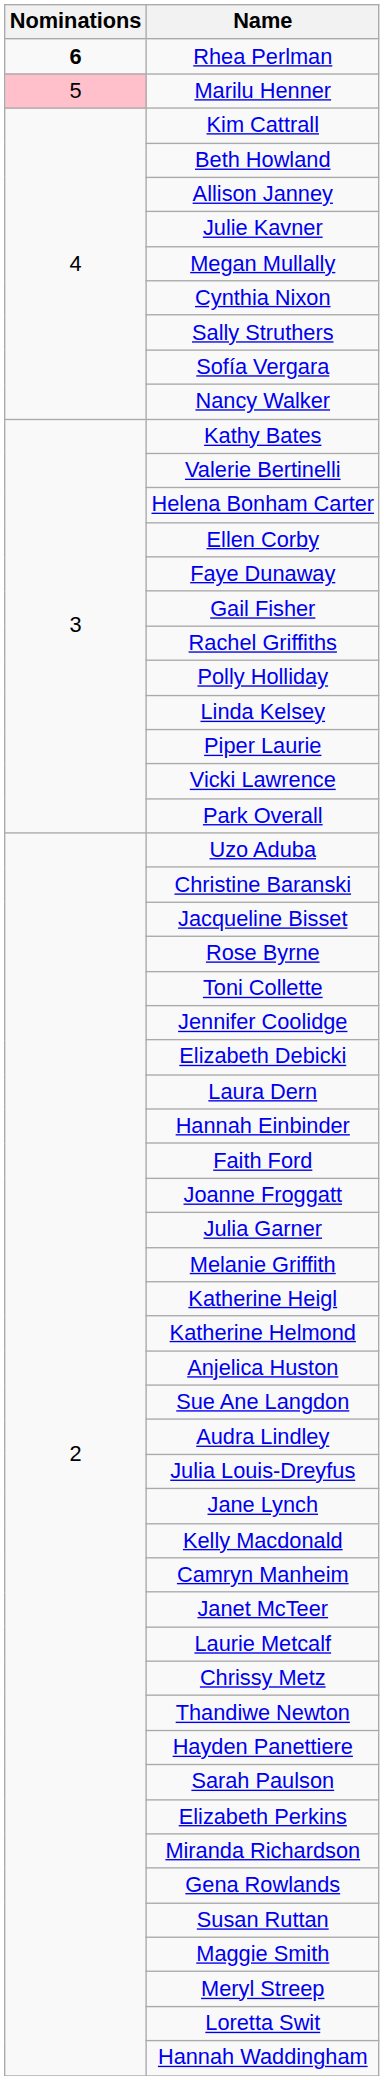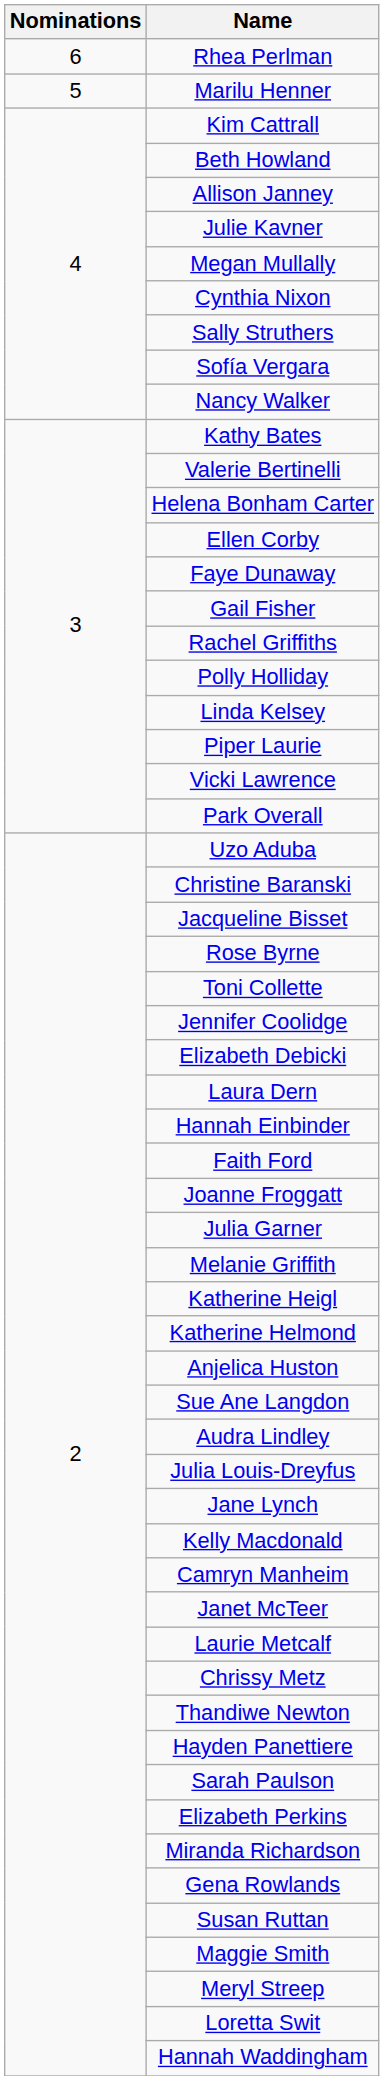(76, 56) bold -> (76, 56) normal
(76, 90) pink background -> (76, 90) no background
